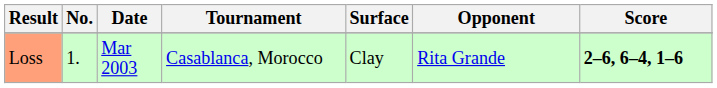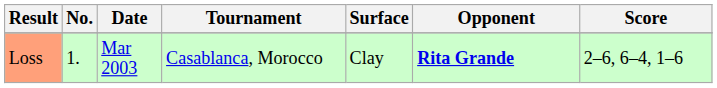(461, 57) normal -> (466, 57) bold
(633, 57) bold -> (633, 57) normal
